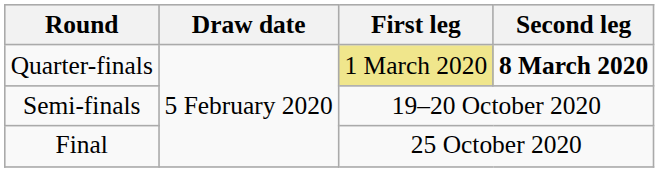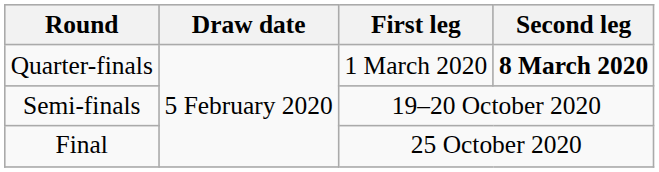(416, 65) khaki background -> (416, 65) no background
